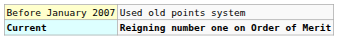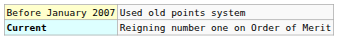(225, 28) bold -> (225, 28) normal
